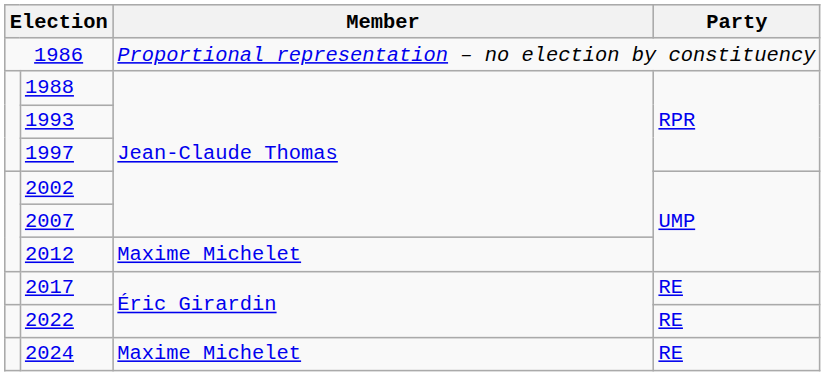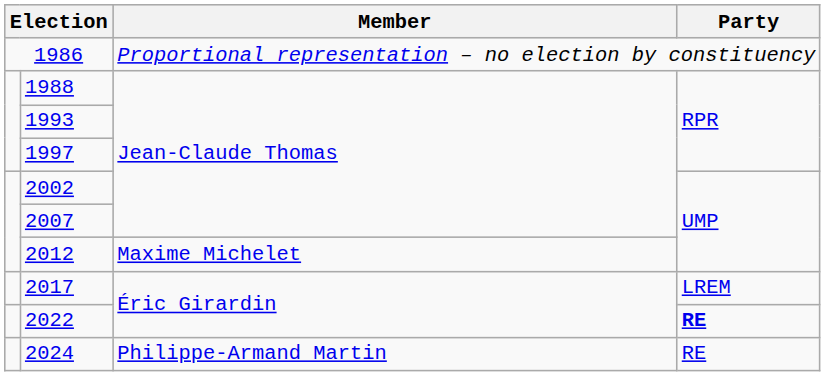(671, 288) RE -> (706, 288) LREM
(671, 321) normal -> (694, 321) bold
(209, 354) Maxime Michelet -> (252, 354) Philippe-Armand Martin
